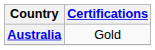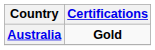(108, 34) normal -> (108, 34) bold
